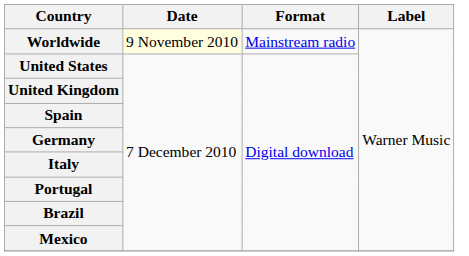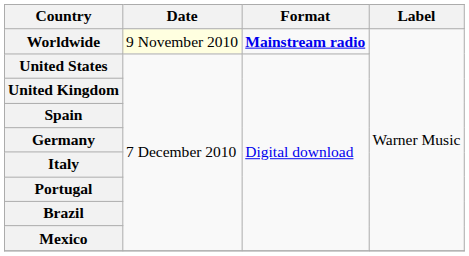(300, 41) normal -> (305, 41) bold
